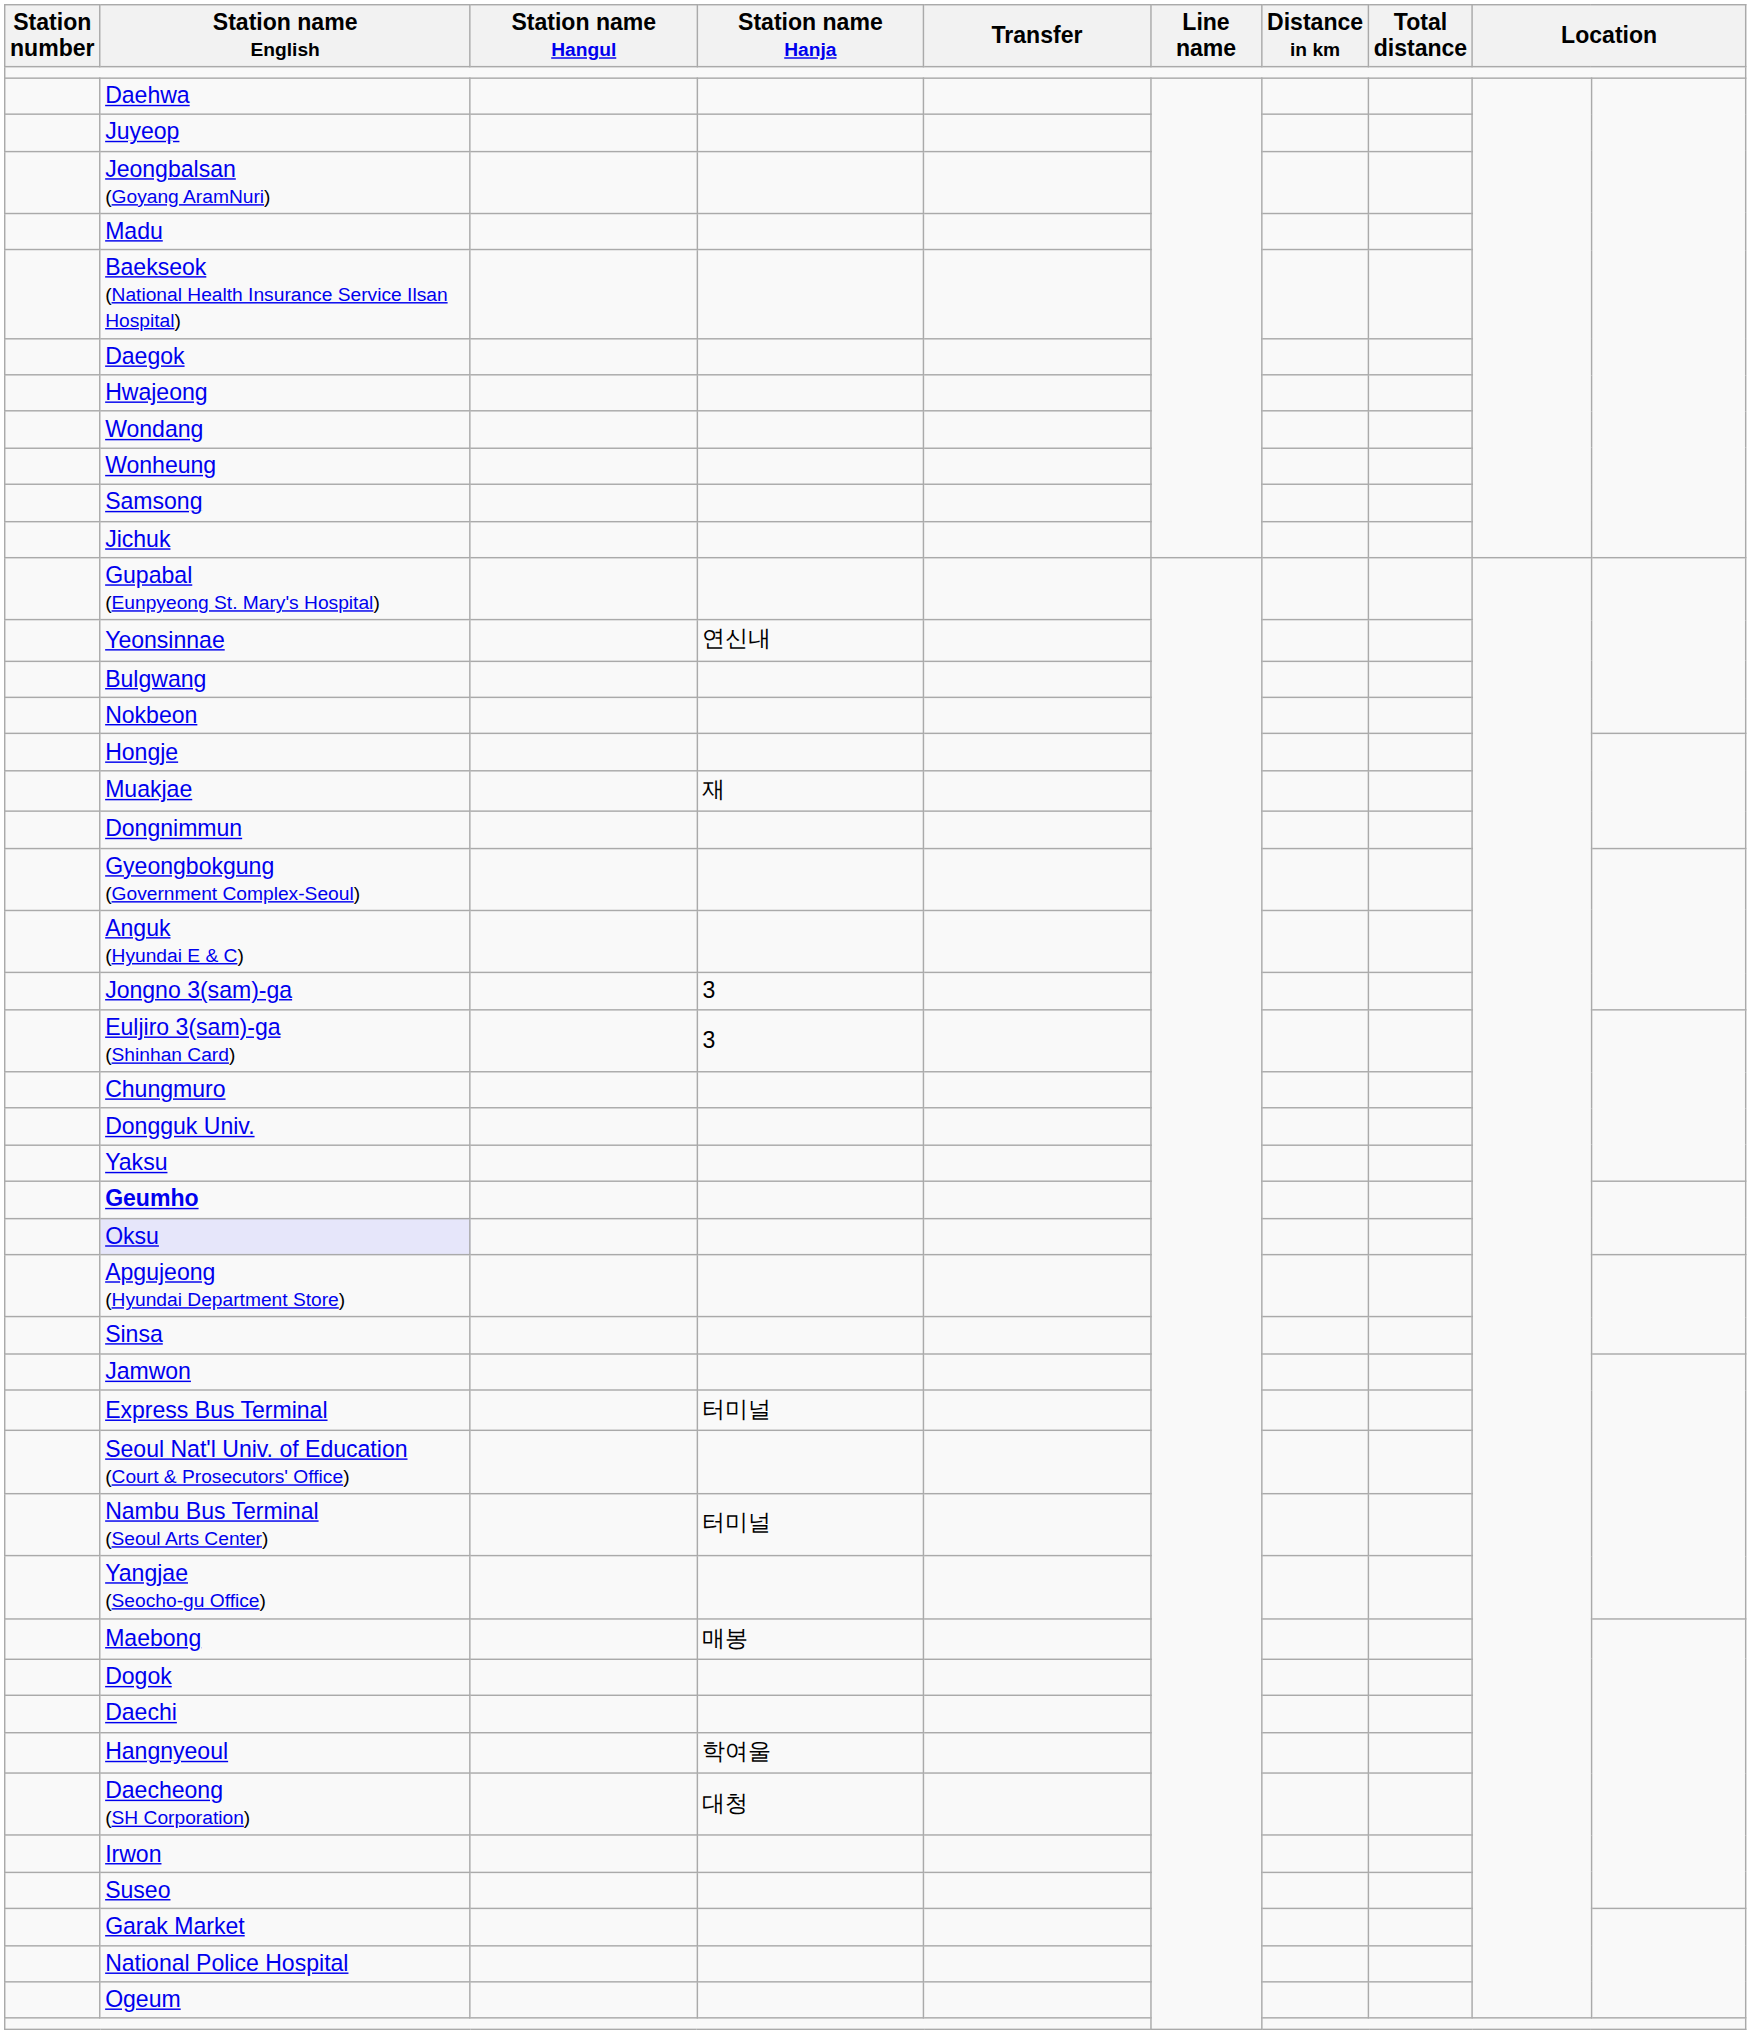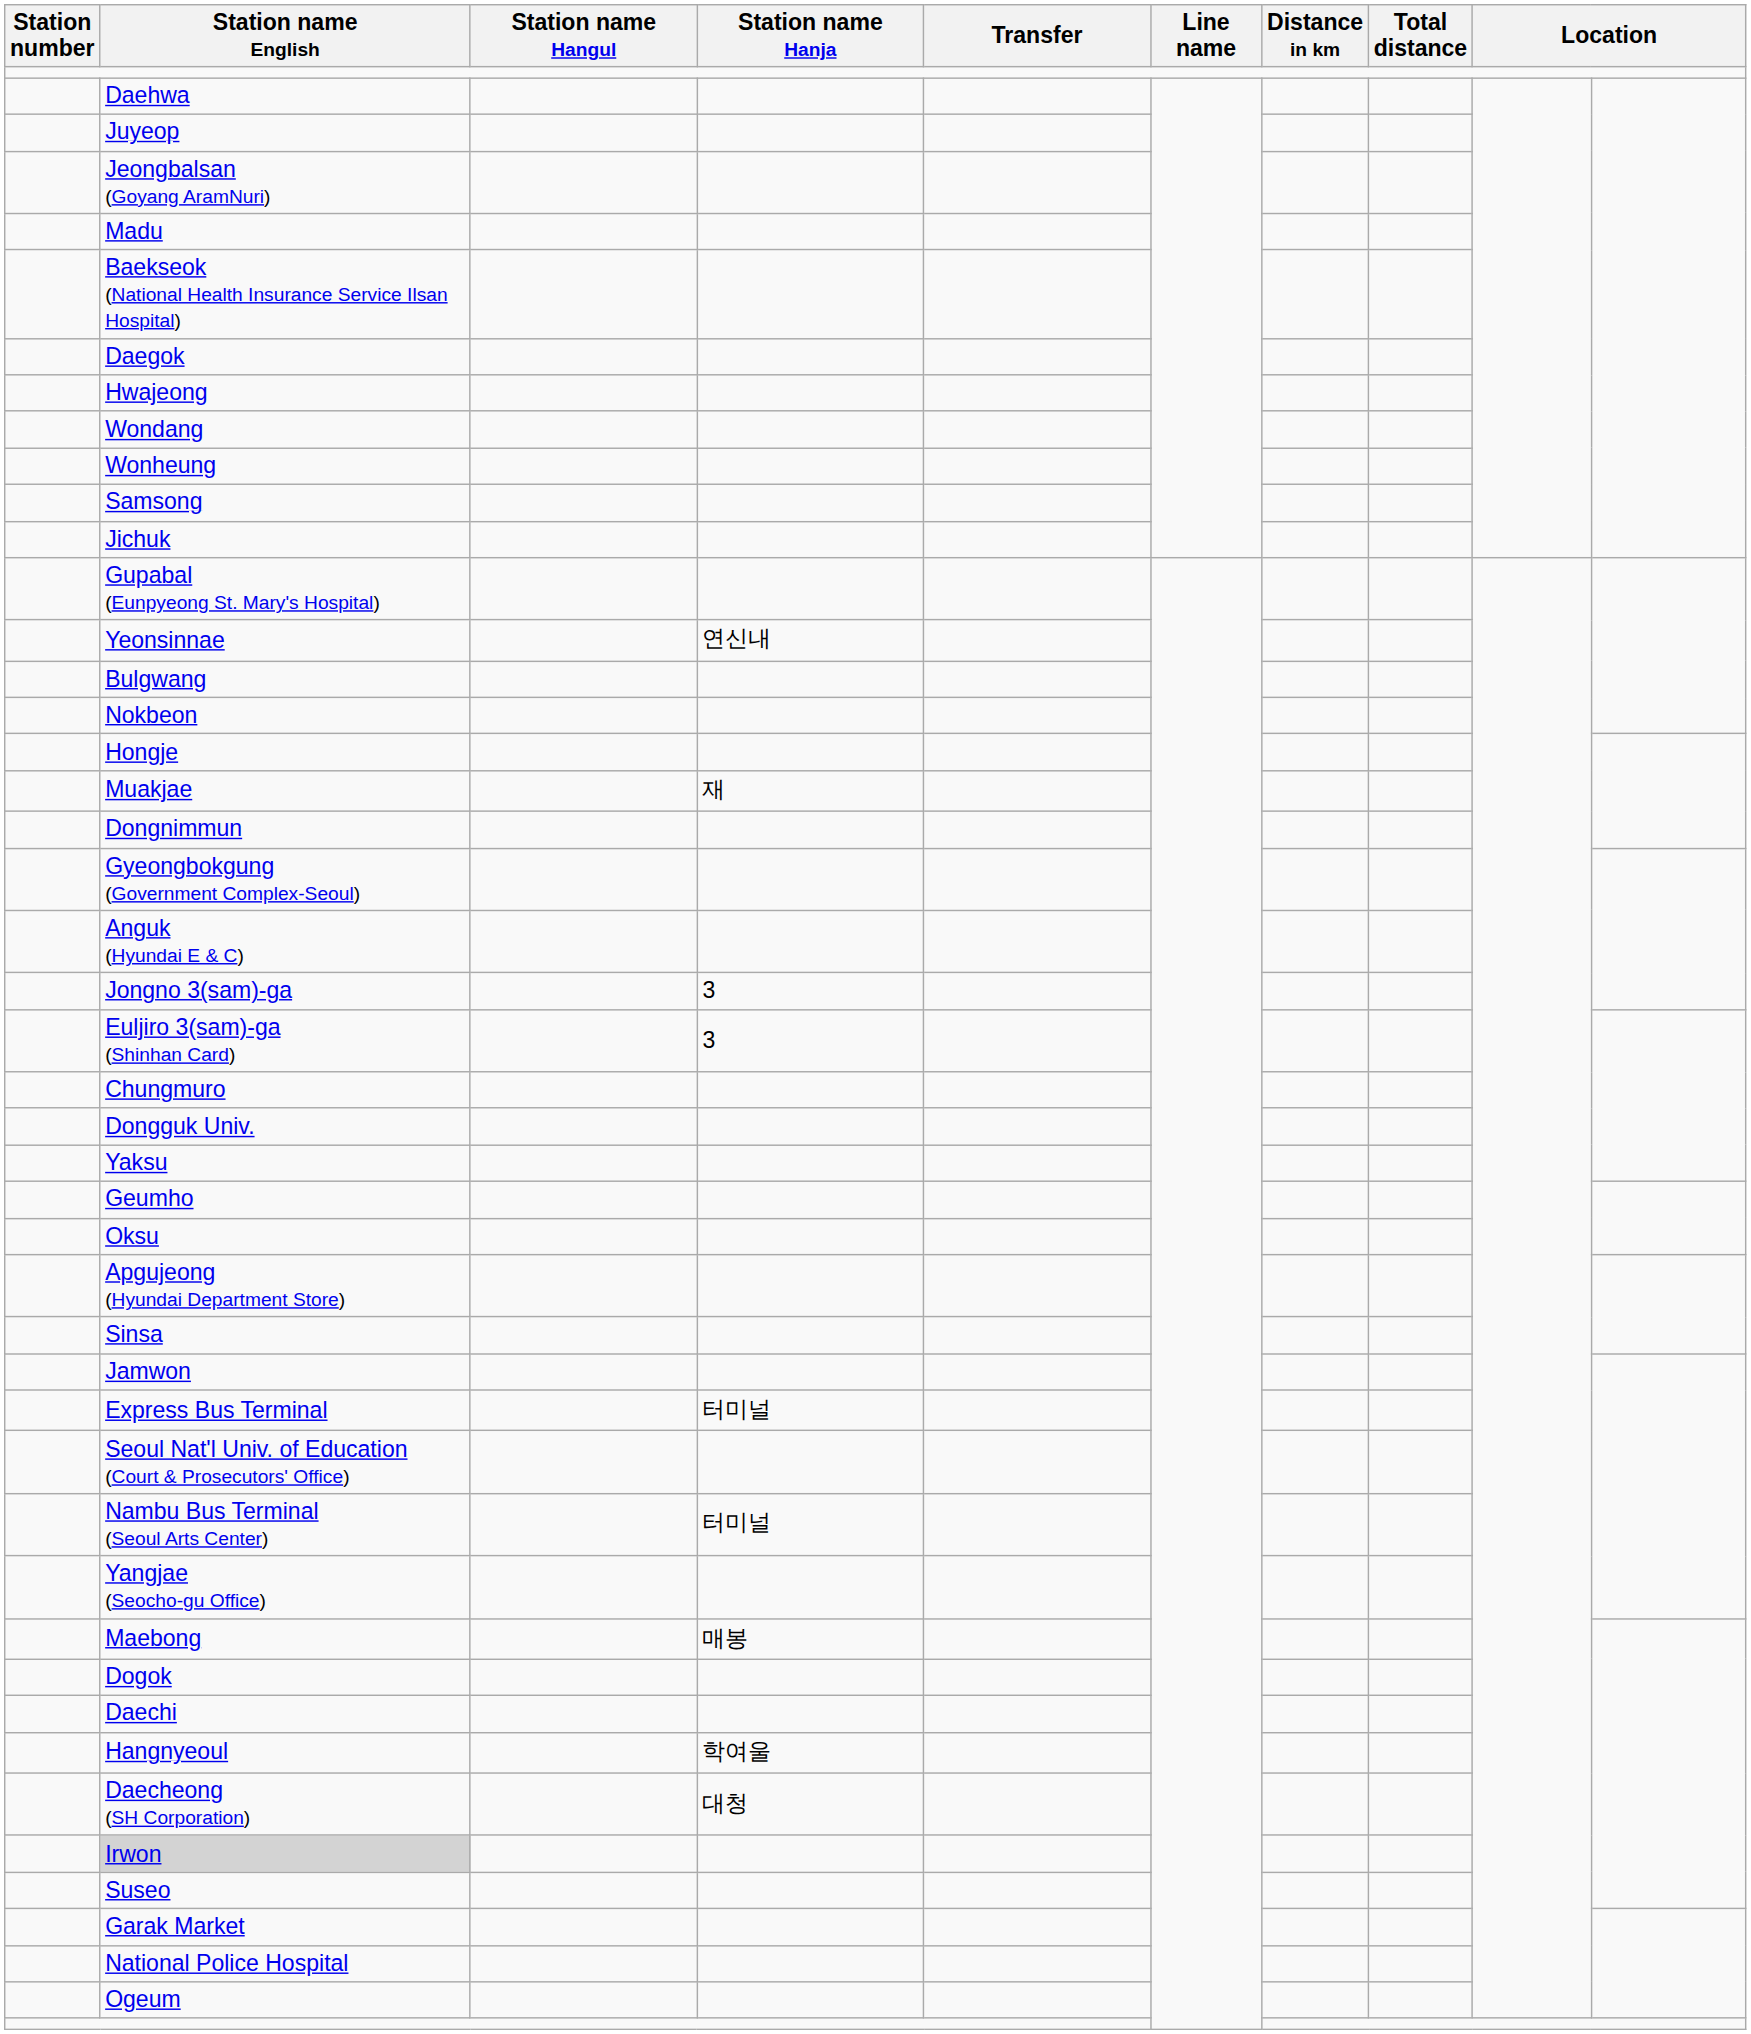(152, 1199) bold -> (149, 1199) normal
(132, 1235) lavender background -> (132, 1235) no background
(133, 1853) no background -> (133, 1853) lightgrey background
